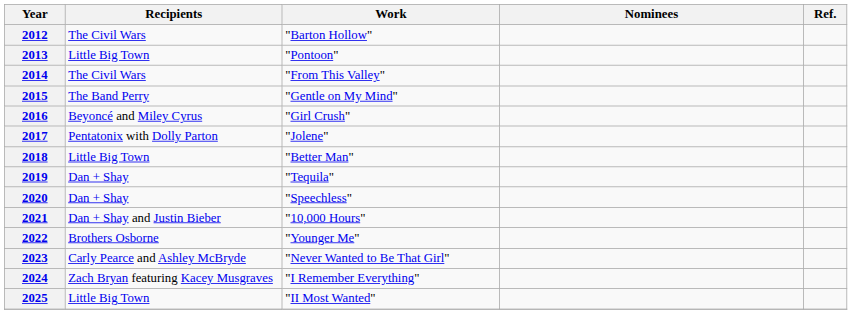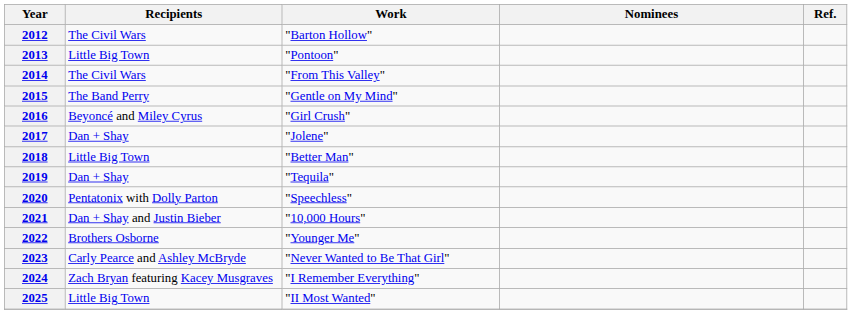(143, 136) Pentatonix with Dolly Parton -> (98, 136) Dan + Shay
(98, 197) Dan + Shay -> (143, 197) Pentatonix with Dolly Parton
